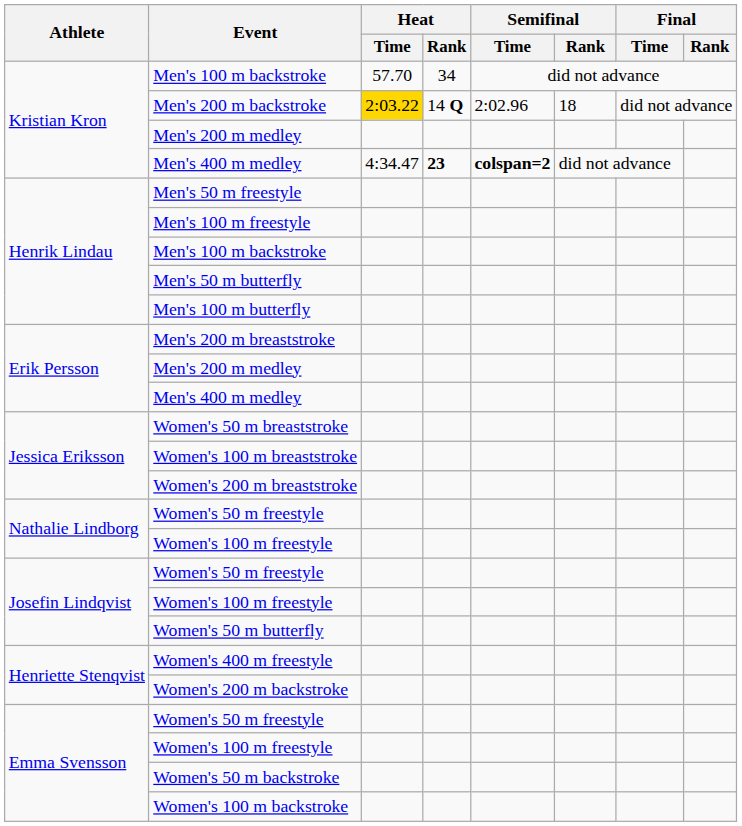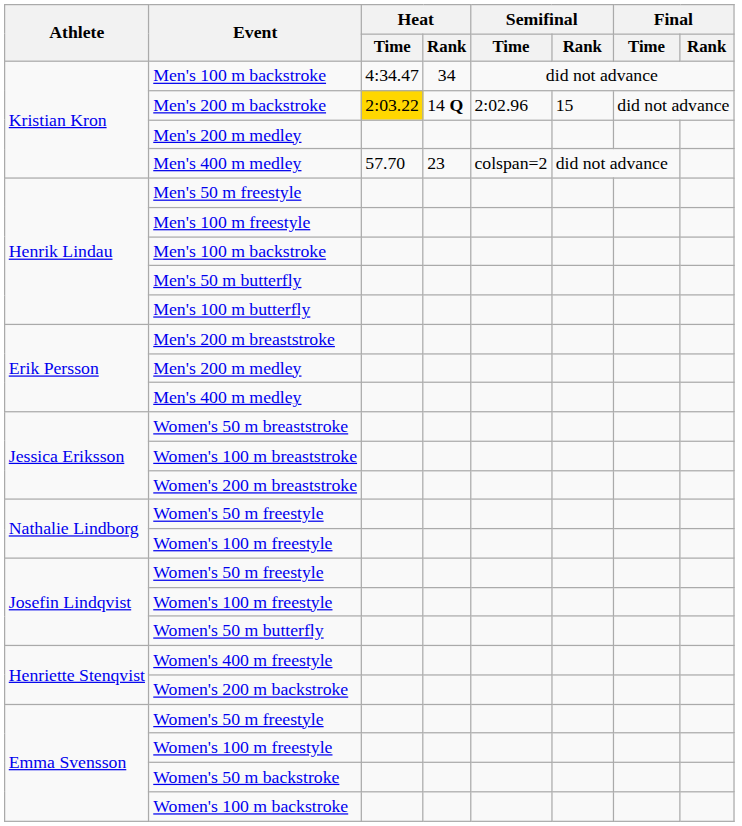(392, 76) 57.70 -> (392, 76) 4:34.47
(568, 105) 18 -> (565, 105) 15
(392, 163) 4:34.47 -> (385, 163) 57.70
(436, 163) bold -> (436, 163) normal
(512, 163) bold -> (511, 163) normal
